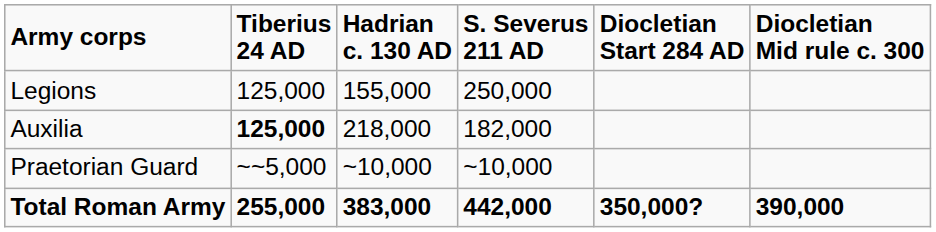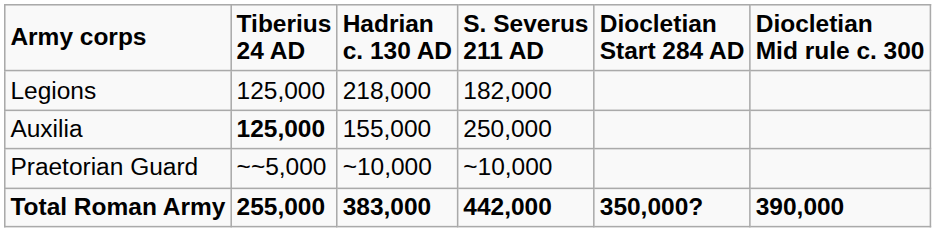(387, 90) 155,000 -> (387, 90) 218,000
(508, 90) 250,000 -> (508, 90) 182,000
(387, 129) 218,000 -> (387, 129) 155,000
(508, 129) 182,000 -> (508, 129) 250,000
